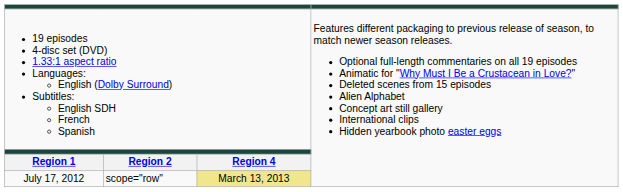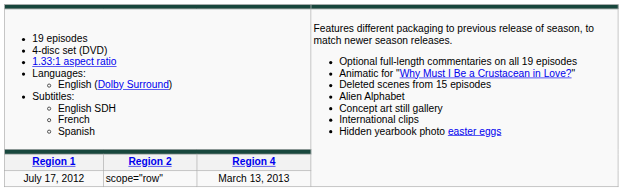(254, 178) khaki background -> (254, 178) no background
